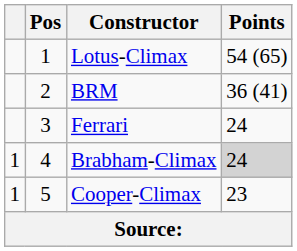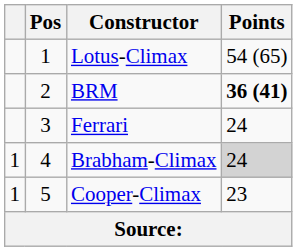(257, 91) normal -> (257, 91) bold
